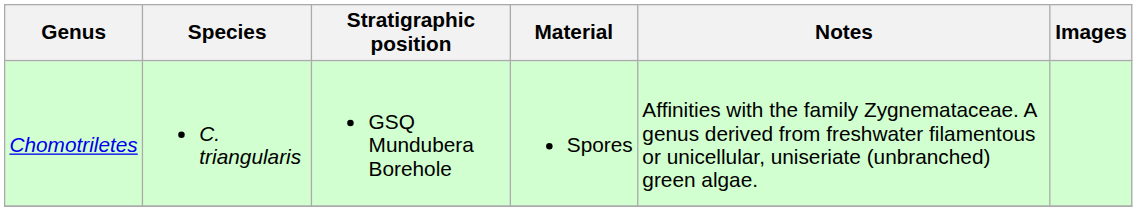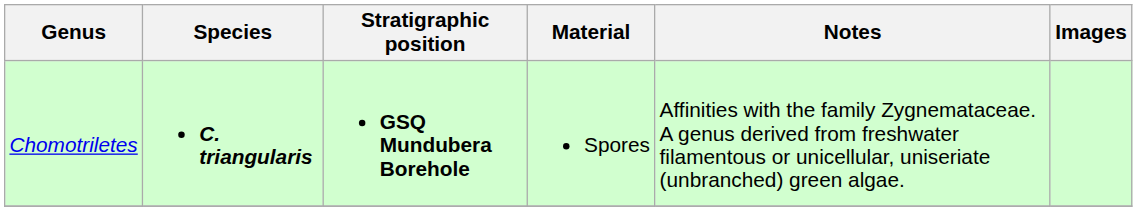(227, 145) normal -> (233, 145) bold
(411, 145) normal -> (425, 145) bold
